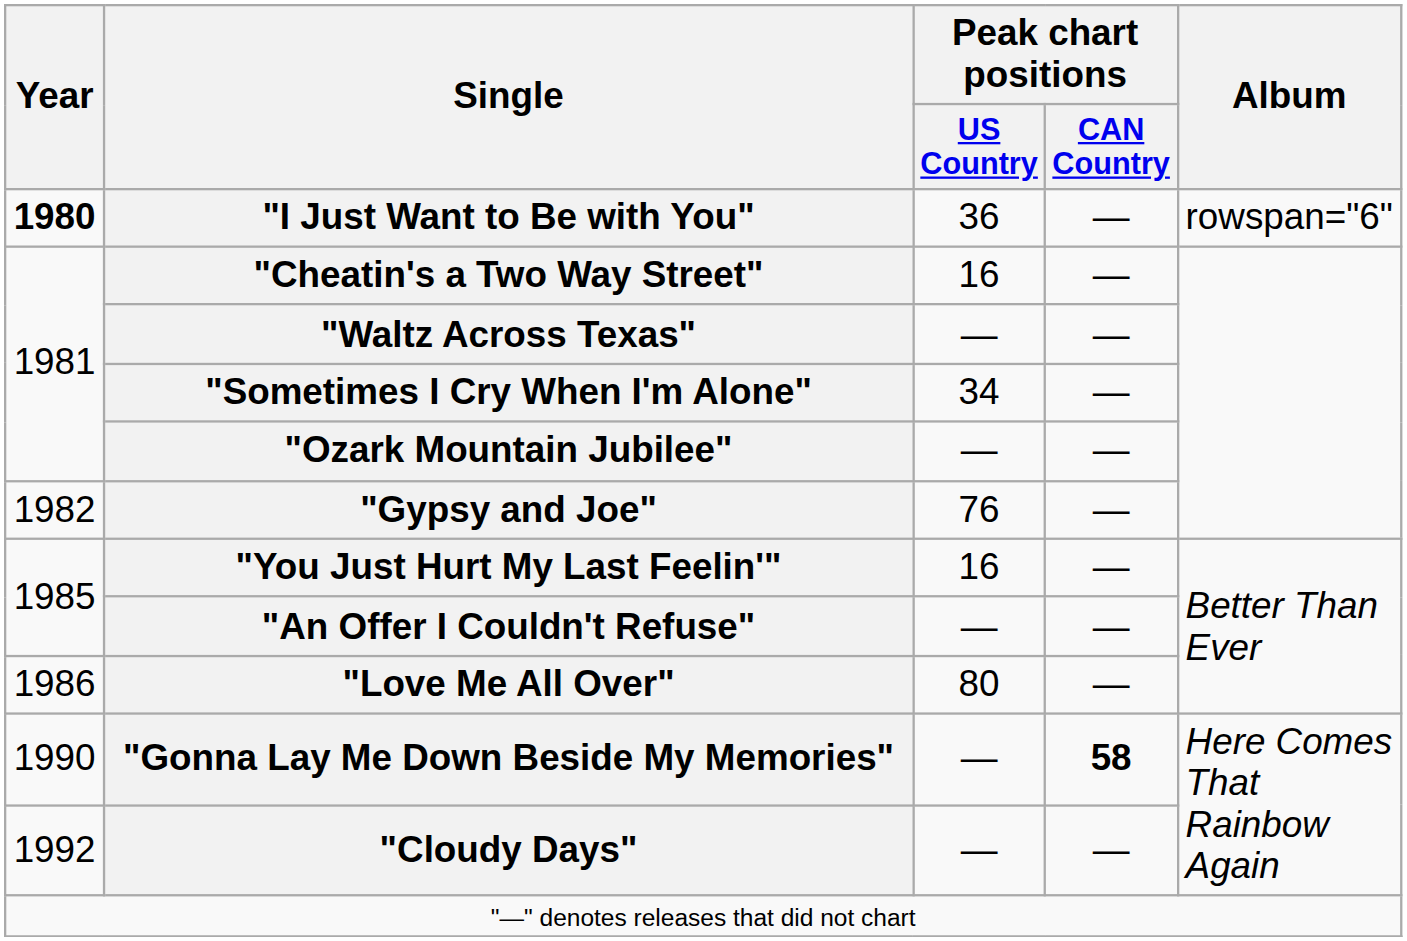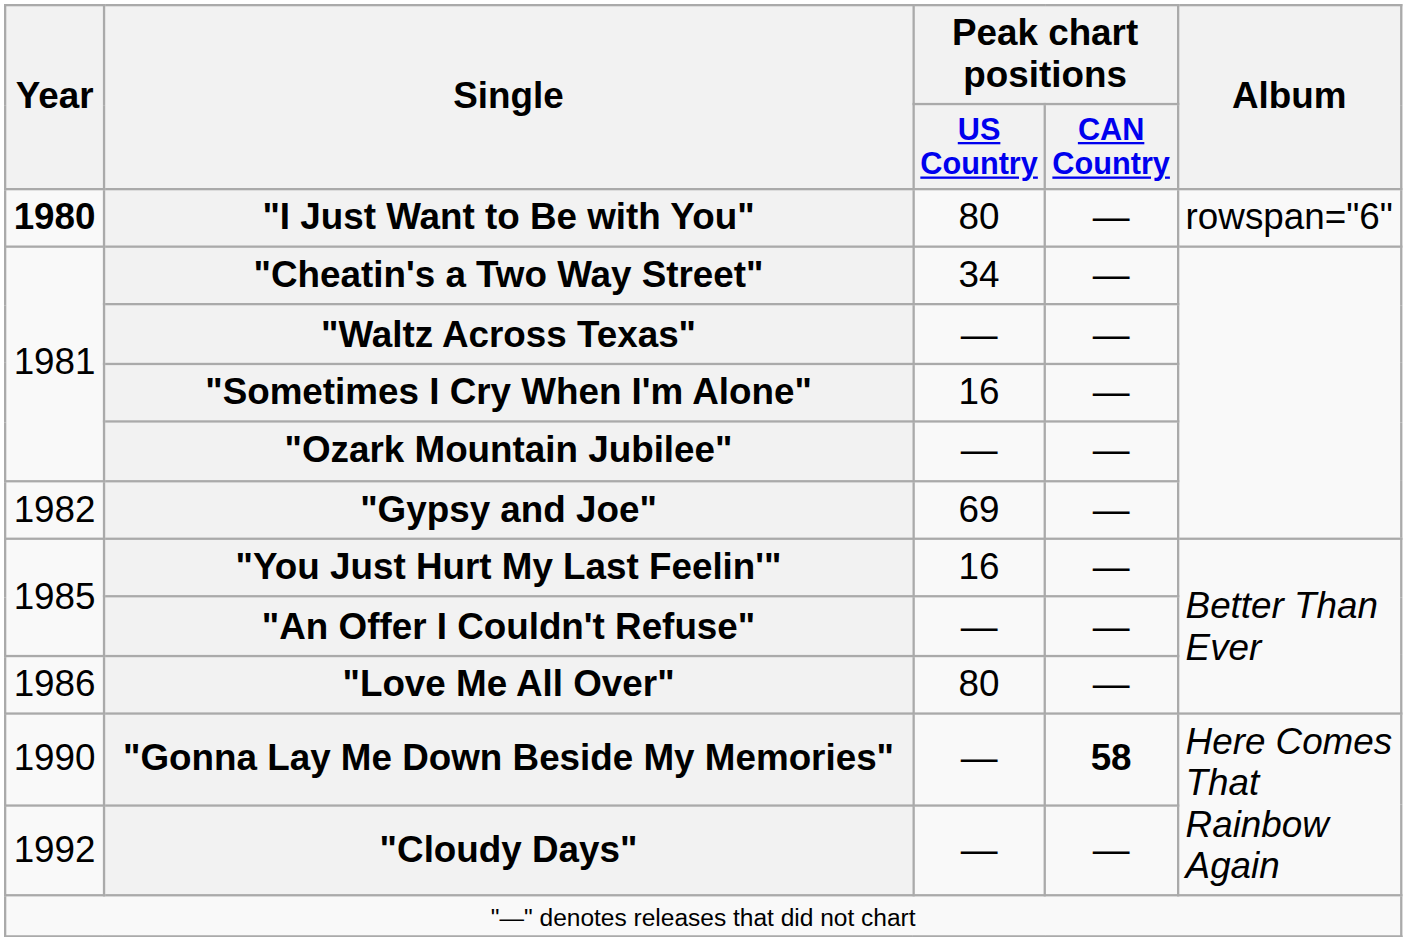(979, 216) 36 -> (979, 216) 80
(979, 275) 16 -> (979, 275) 34
(979, 392) 34 -> (979, 392) 16
(979, 508) 76 -> (979, 508) 69
